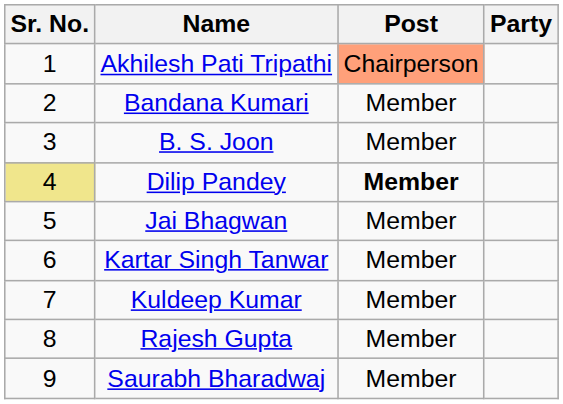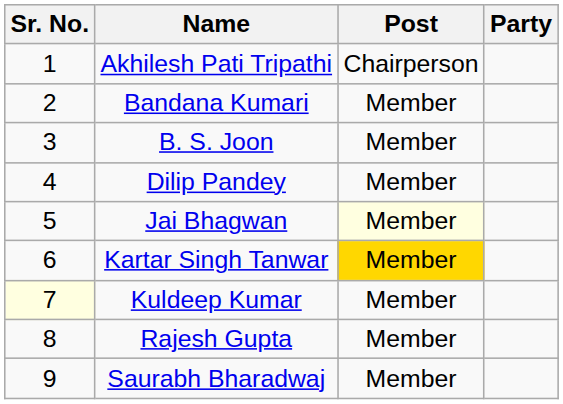(411, 63) lightsalmon background -> (411, 63) no background
(50, 181) khaki background -> (50, 181) no background
(411, 181) bold -> (411, 181) normal
(411, 220) no background -> (411, 220) lightyellow background
(411, 260) no background -> (411, 260) gold background
(50, 299) no background -> (50, 299) lightyellow background
